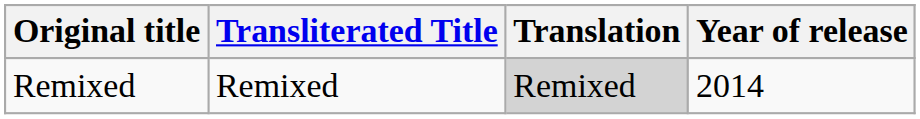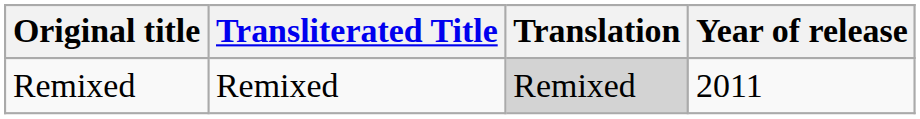(730, 85) 2014 -> (729, 85) 2011
